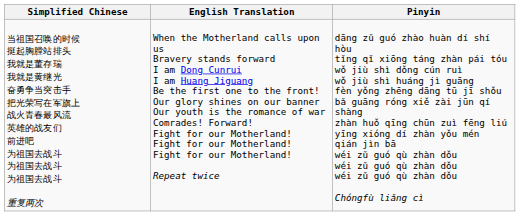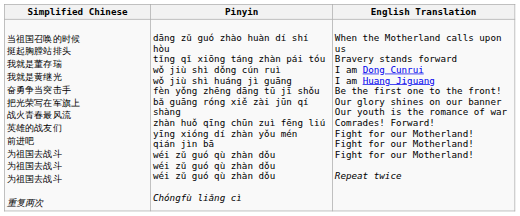columns swapped: (424, 12) <-> (242, 12)
